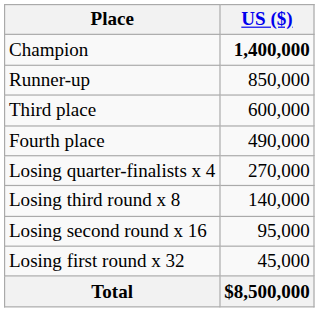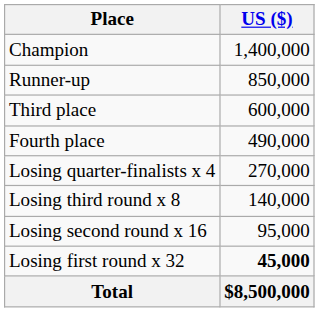(272, 49) bold -> (272, 49) normal
(284, 261) normal -> (284, 261) bold
